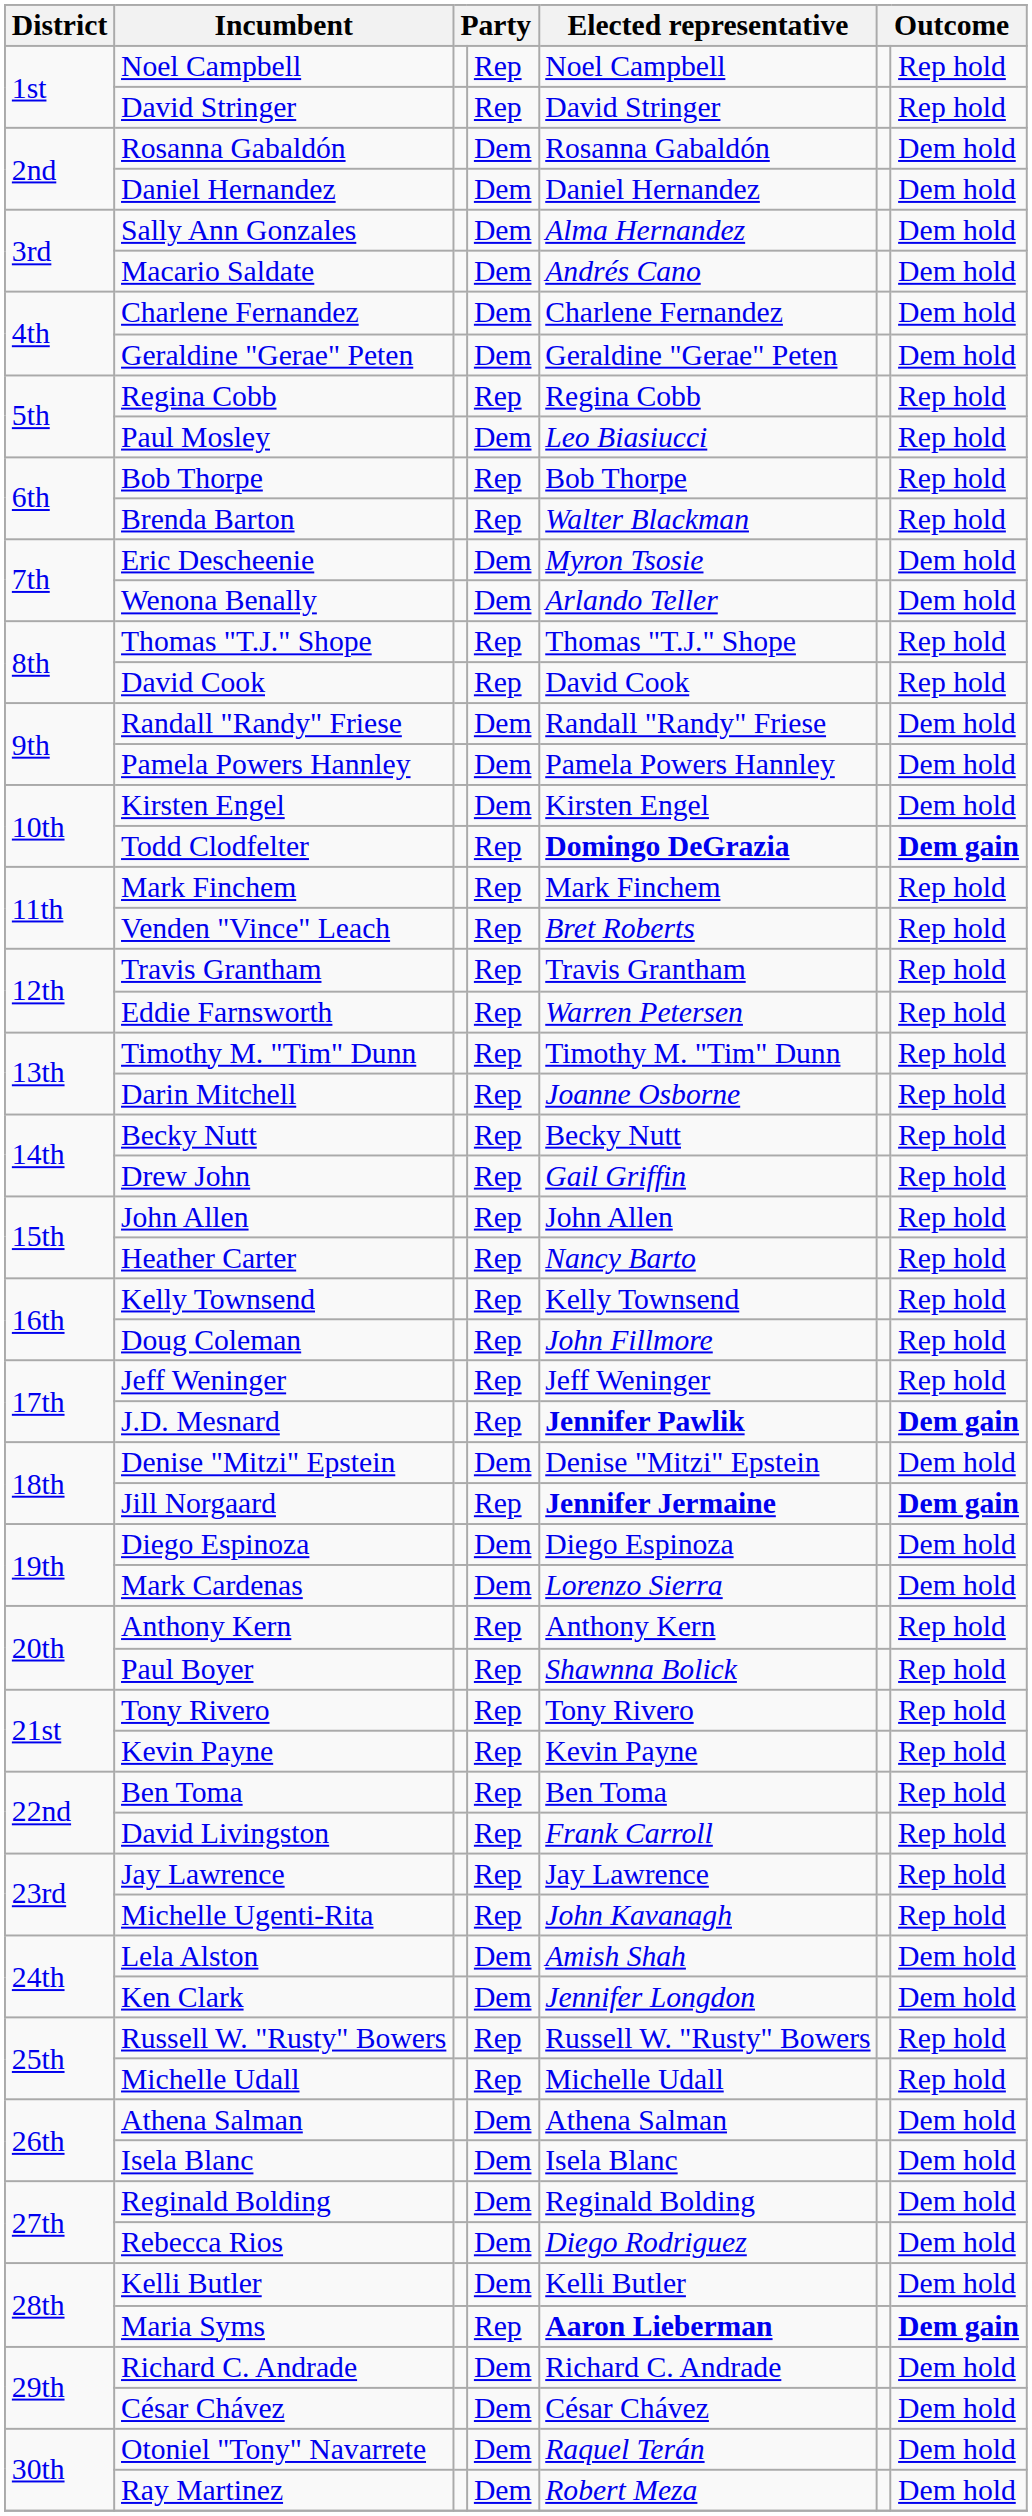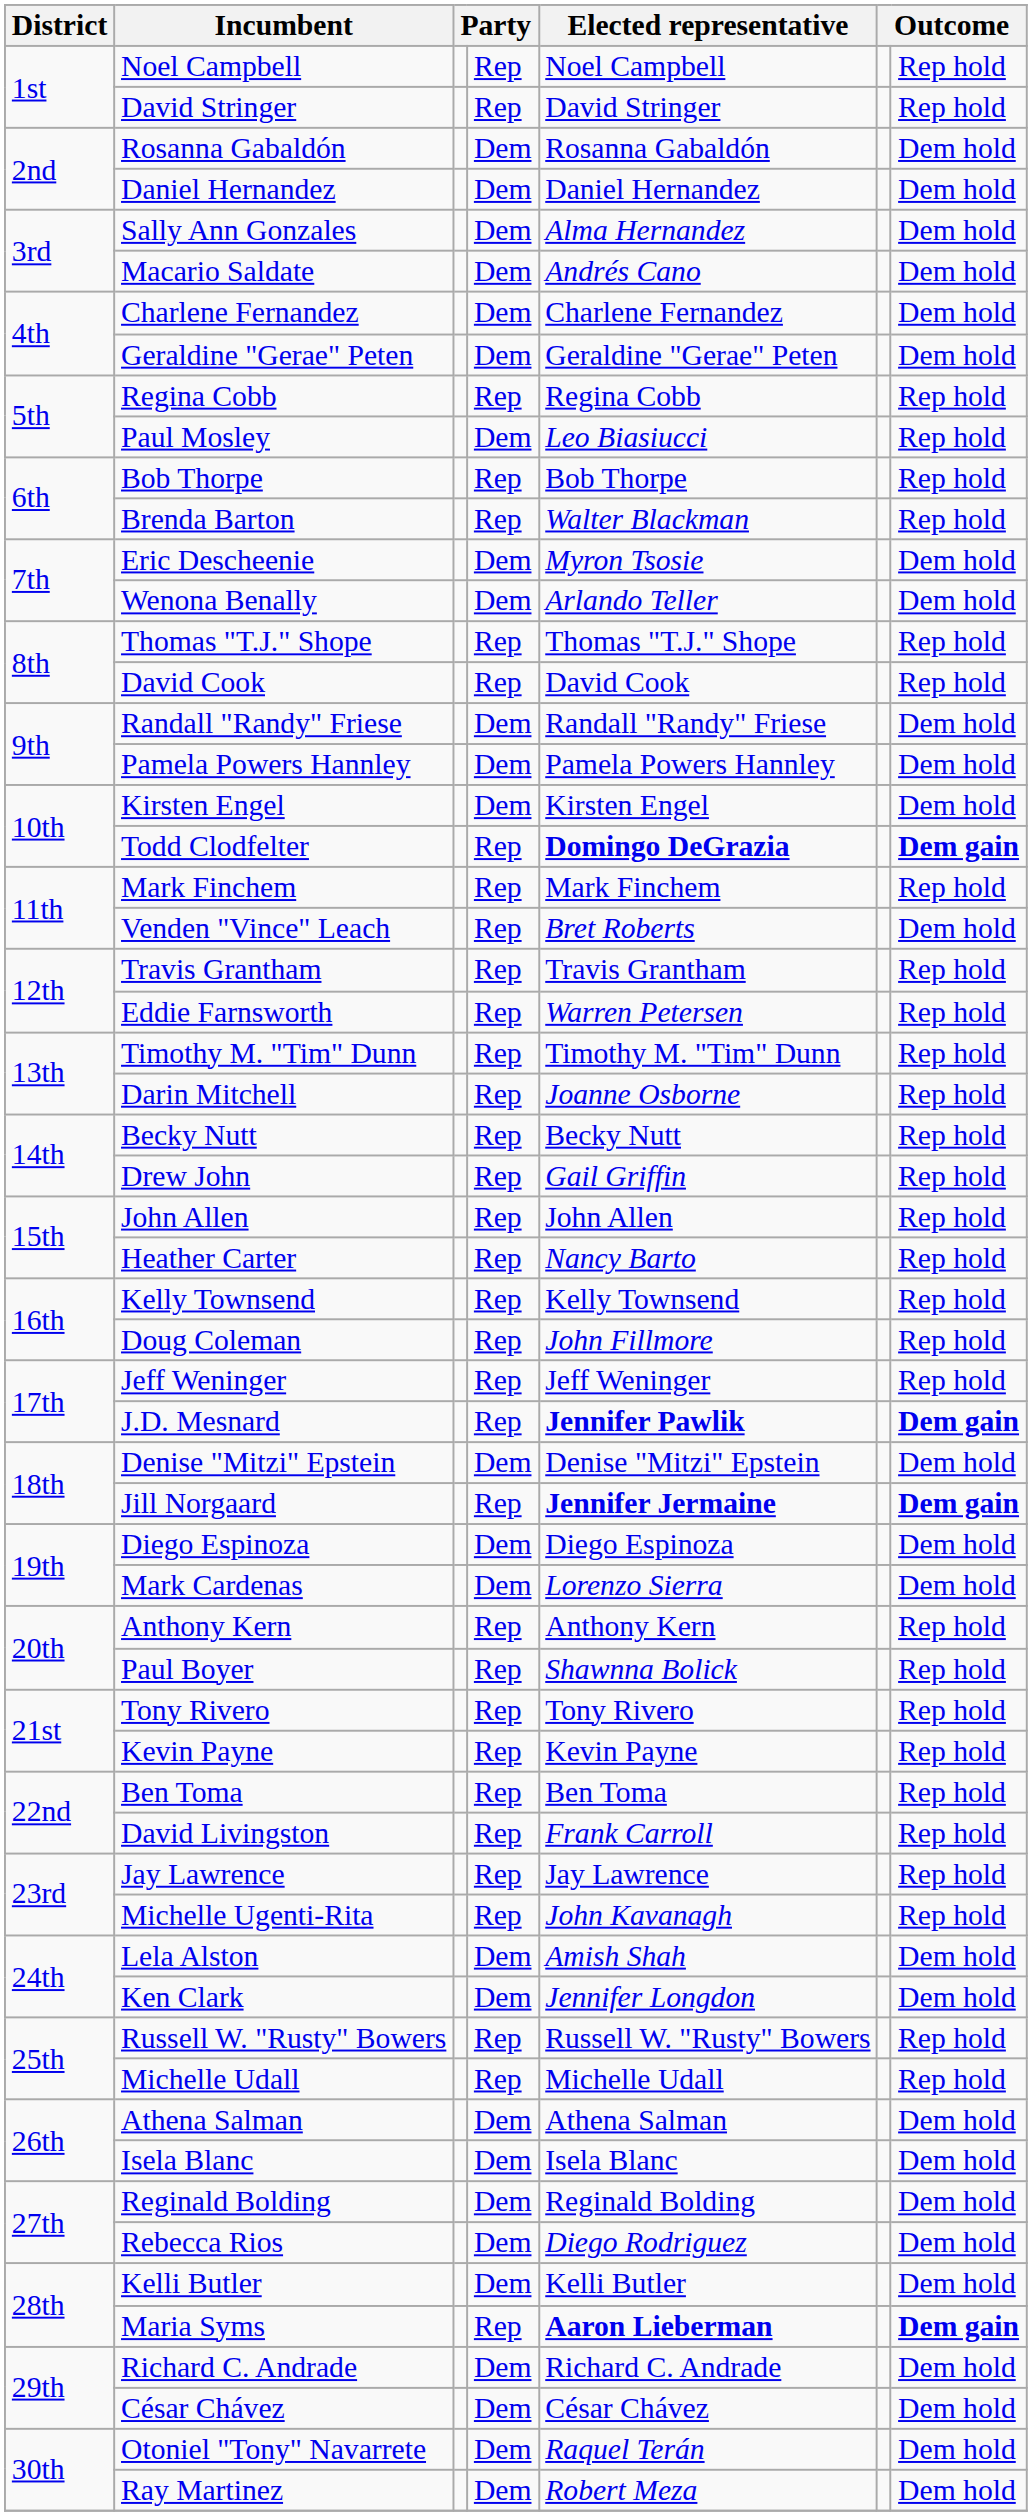(952, 928) Rep hold -> (957, 928) Dem hold
